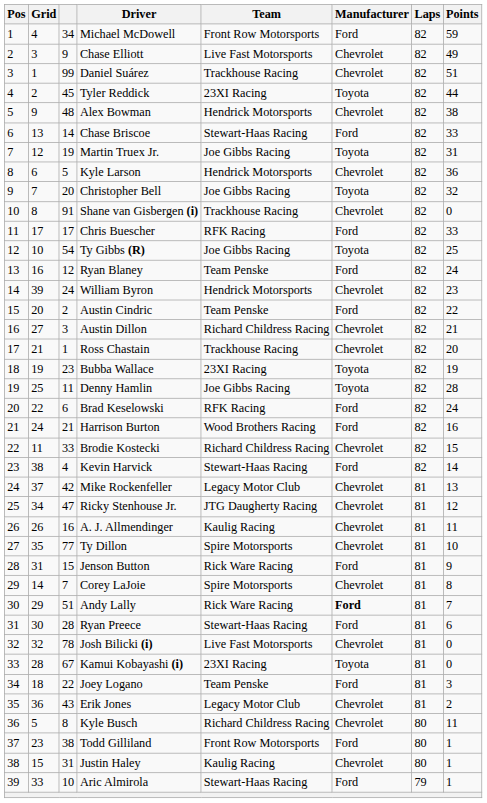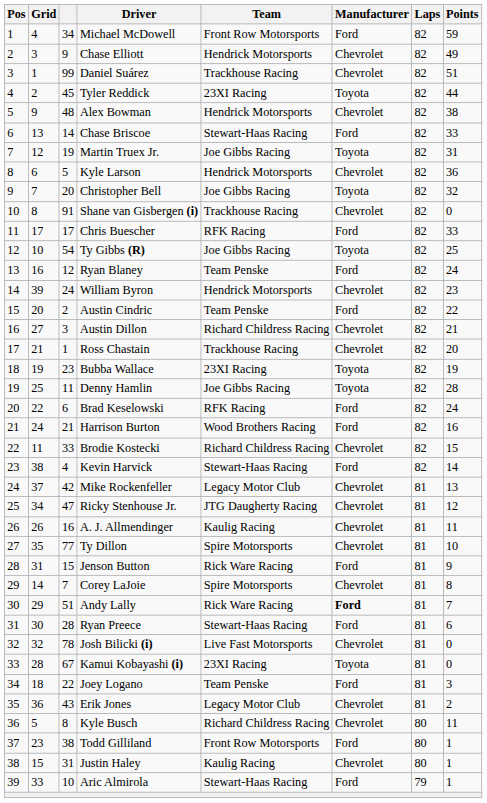(258, 53) Live Fast Motorsports -> (258, 53) Hendrick Motorsports
